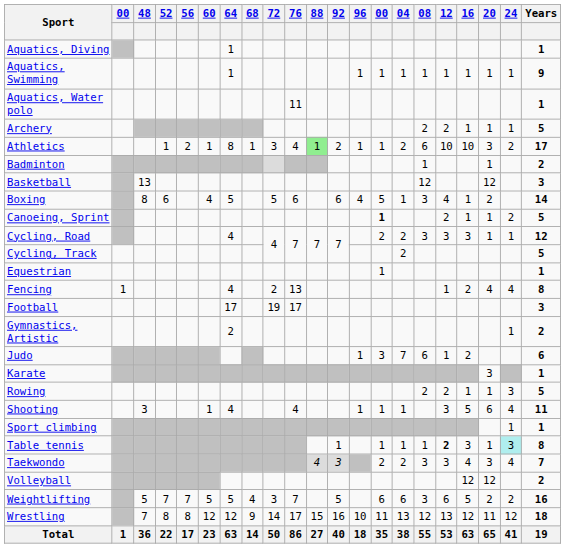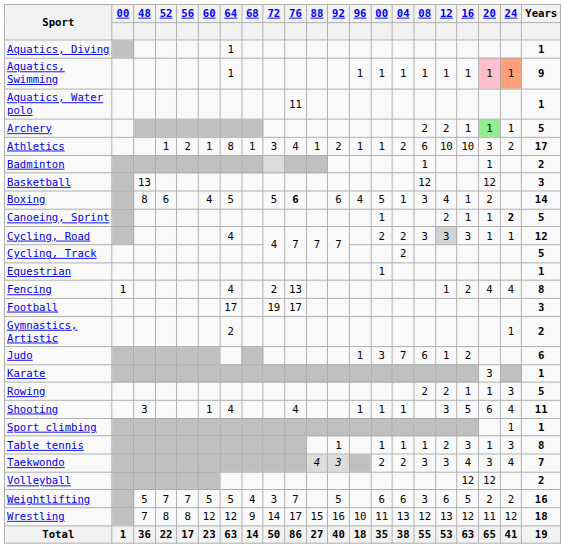(489, 73) no background -> (489, 73) pink background
(511, 73) no background -> (511, 73) lightsalmon background
(489, 128) no background -> (489, 128) lightgreen background
(317, 146) lightgreen background -> (317, 146) no background
(295, 200) normal -> (295, 200) bold
(382, 217) bold -> (382, 217) normal
(511, 217) normal -> (511, 217) bold
(446, 235) no background -> (446, 235) lightgrey background
(446, 445) bold -> (446, 445) normal
(511, 445) paleturquoise background -> (511, 445) no background
